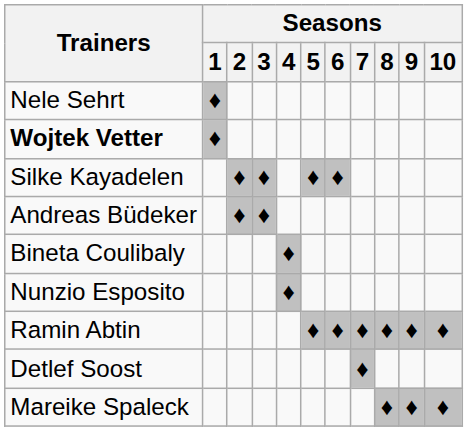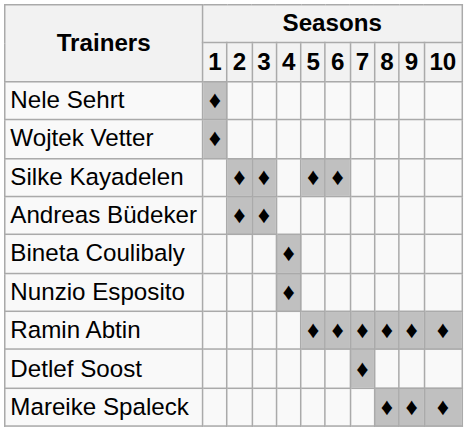(87, 138) bold -> (82, 138) normal
